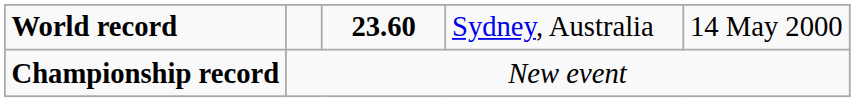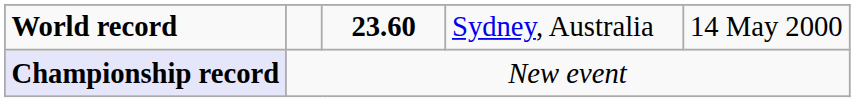(145, 72) no background -> (145, 72) lavender background
